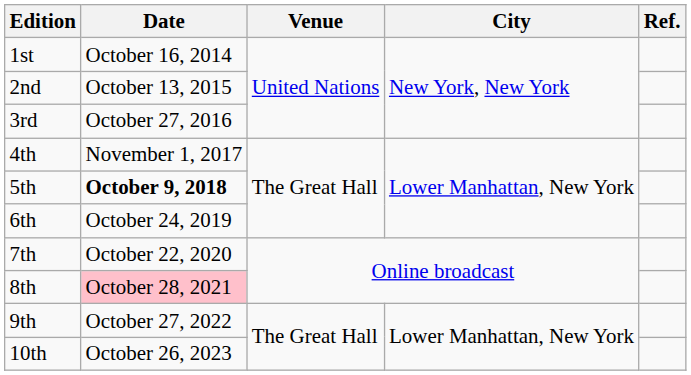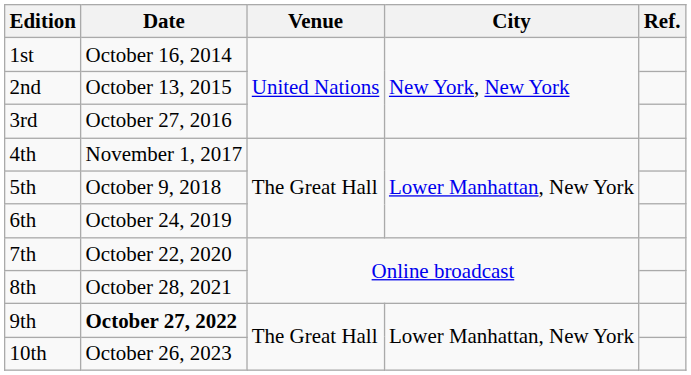(156, 187) bold -> (153, 187) normal
(159, 287) pink background -> (159, 287) no background
(159, 320) normal -> (161, 320) bold
